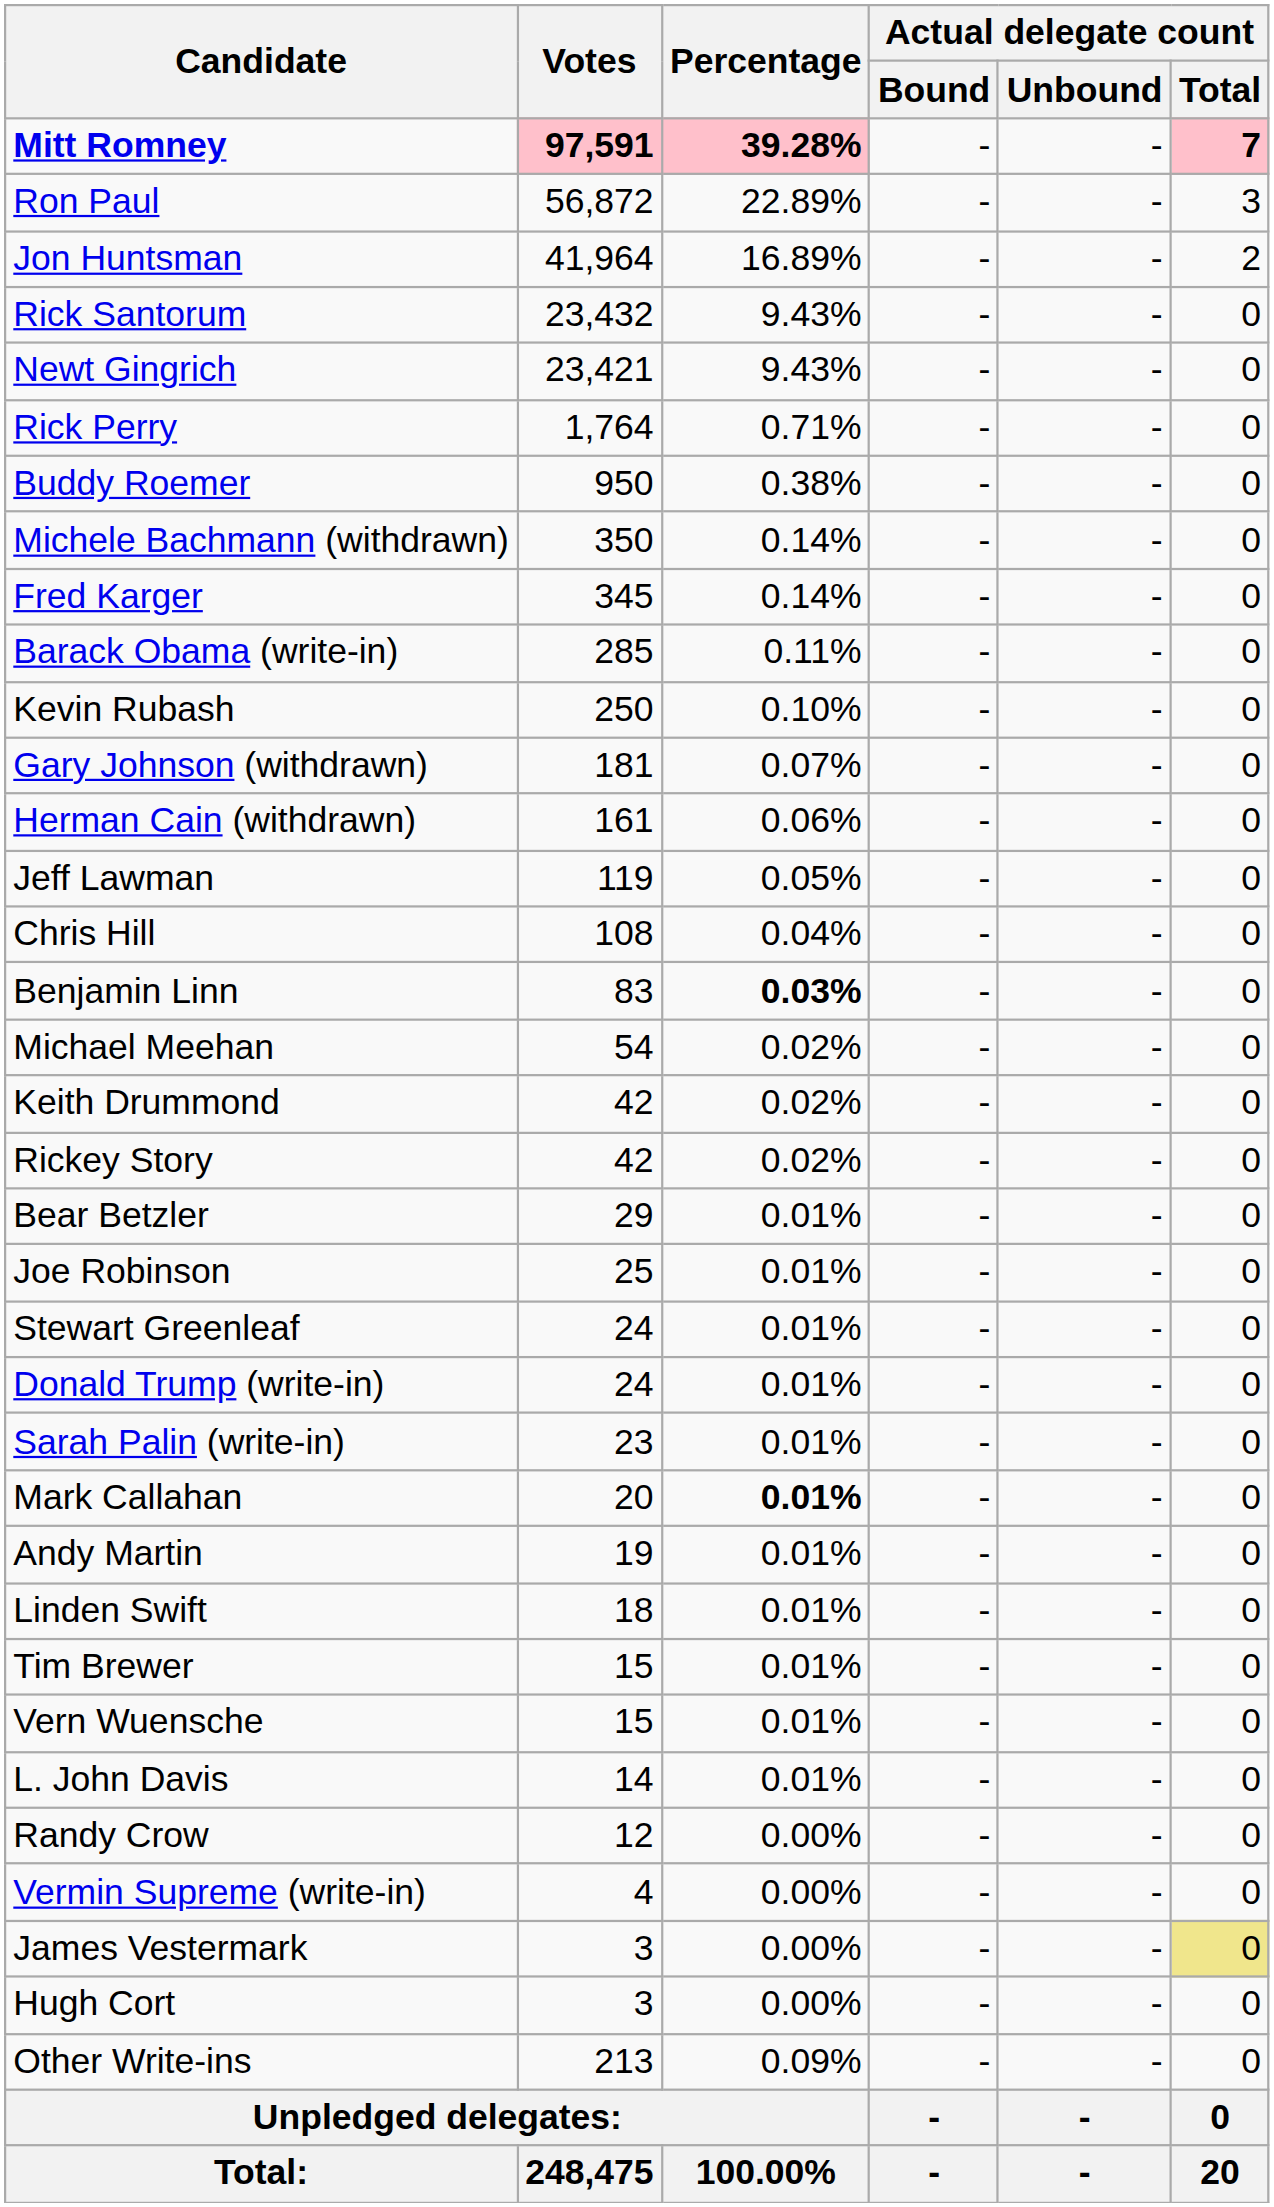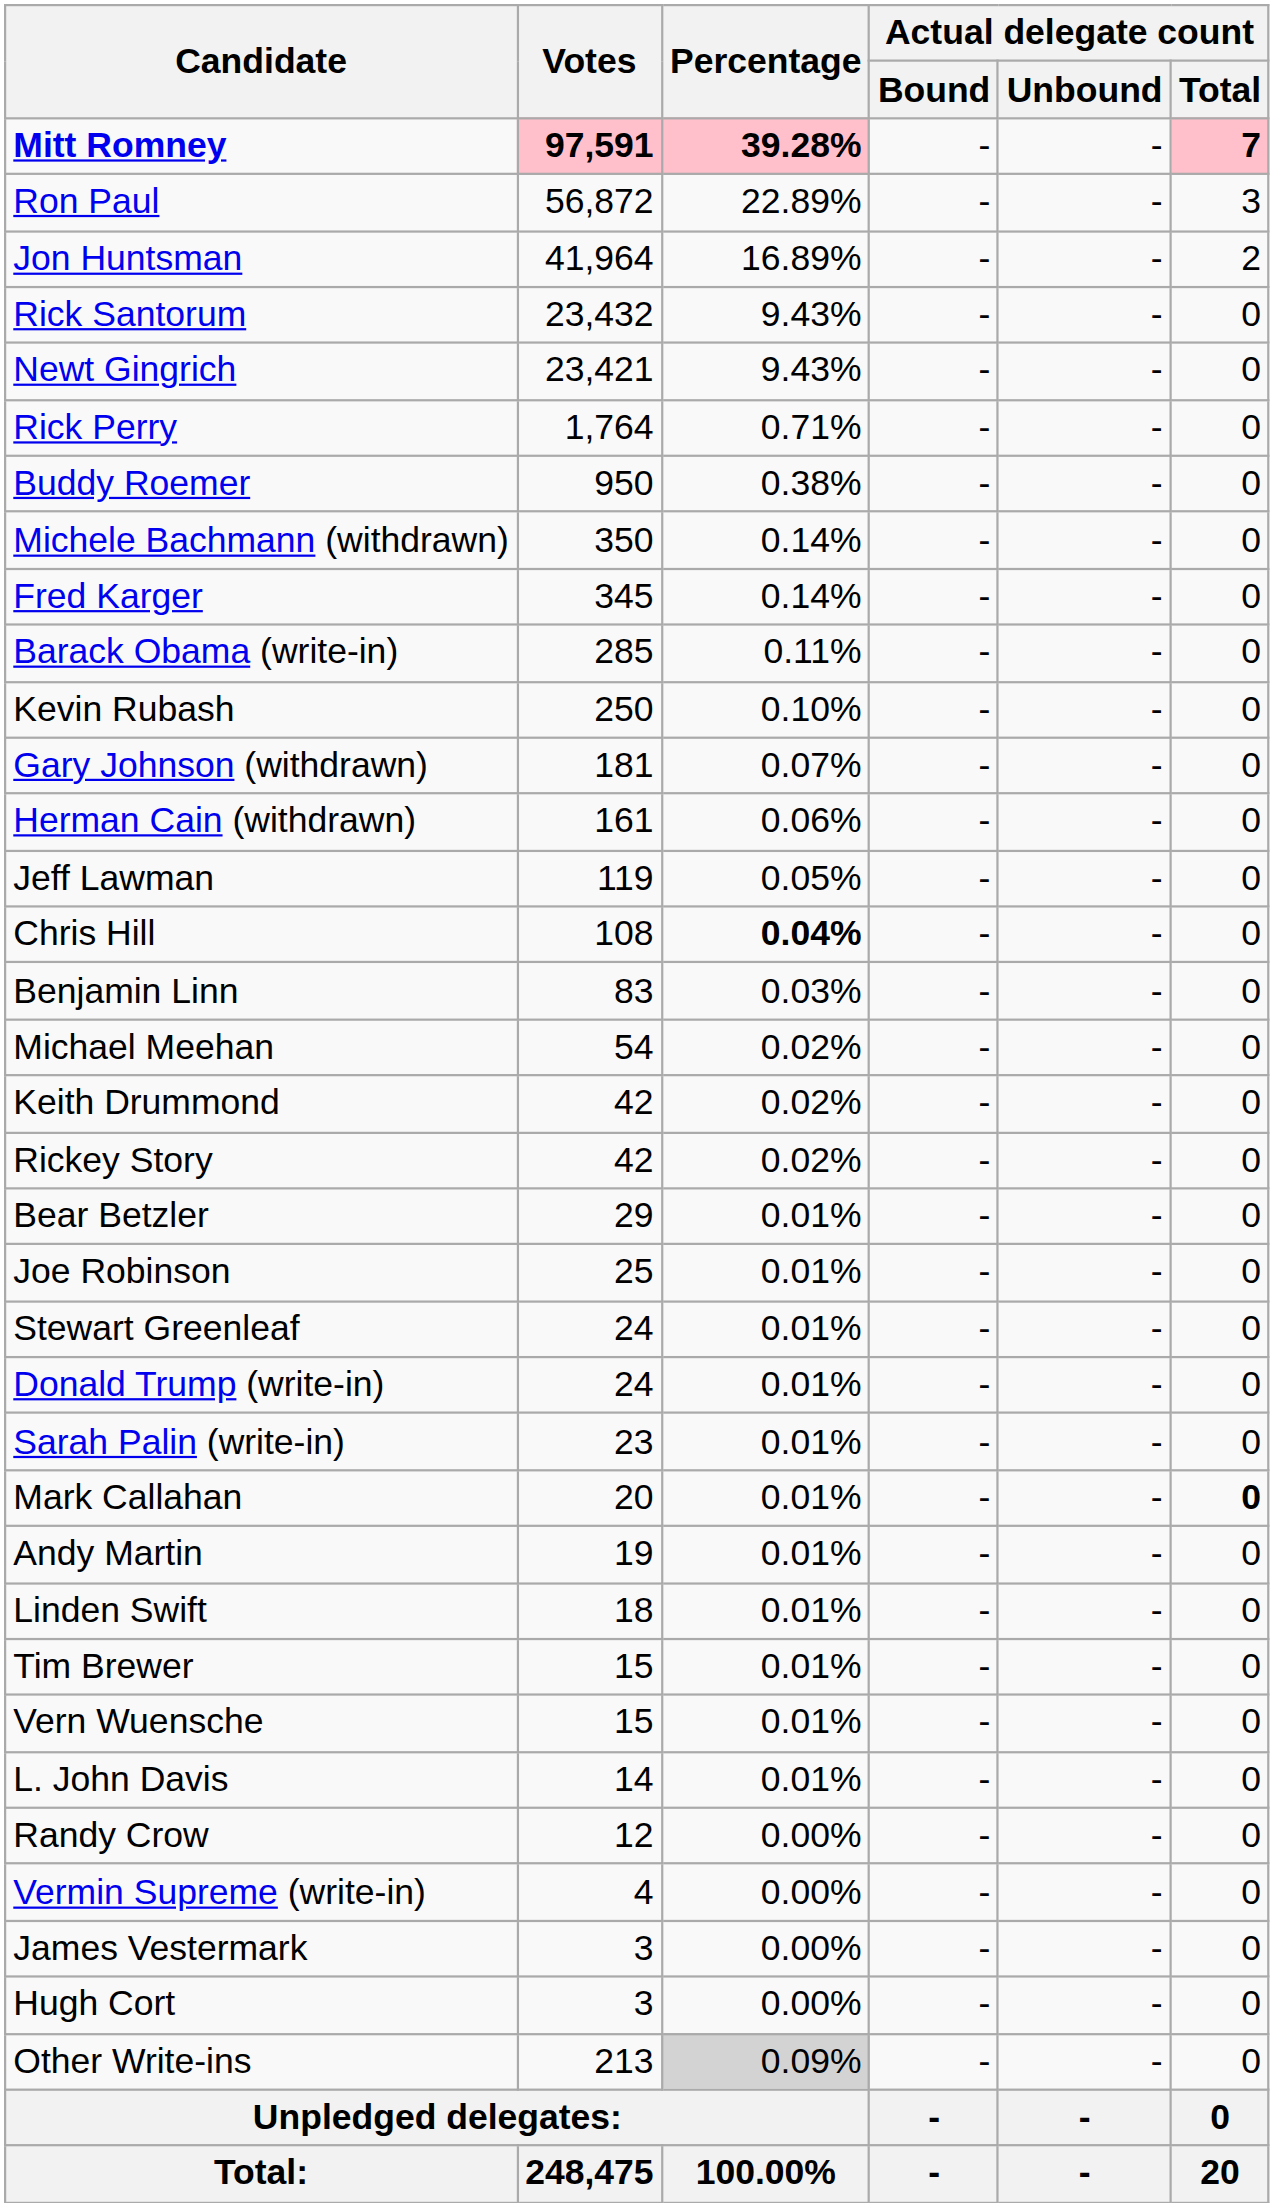(811, 933) normal -> (811, 933) bold
(811, 990) bold -> (811, 990) normal
(811, 1497) bold -> (811, 1497) normal
(1251, 1497) normal -> (1251, 1497) bold
(1251, 1947) khaki background -> (1251, 1947) no background
(811, 2060) no background -> (811, 2060) lightgrey background
